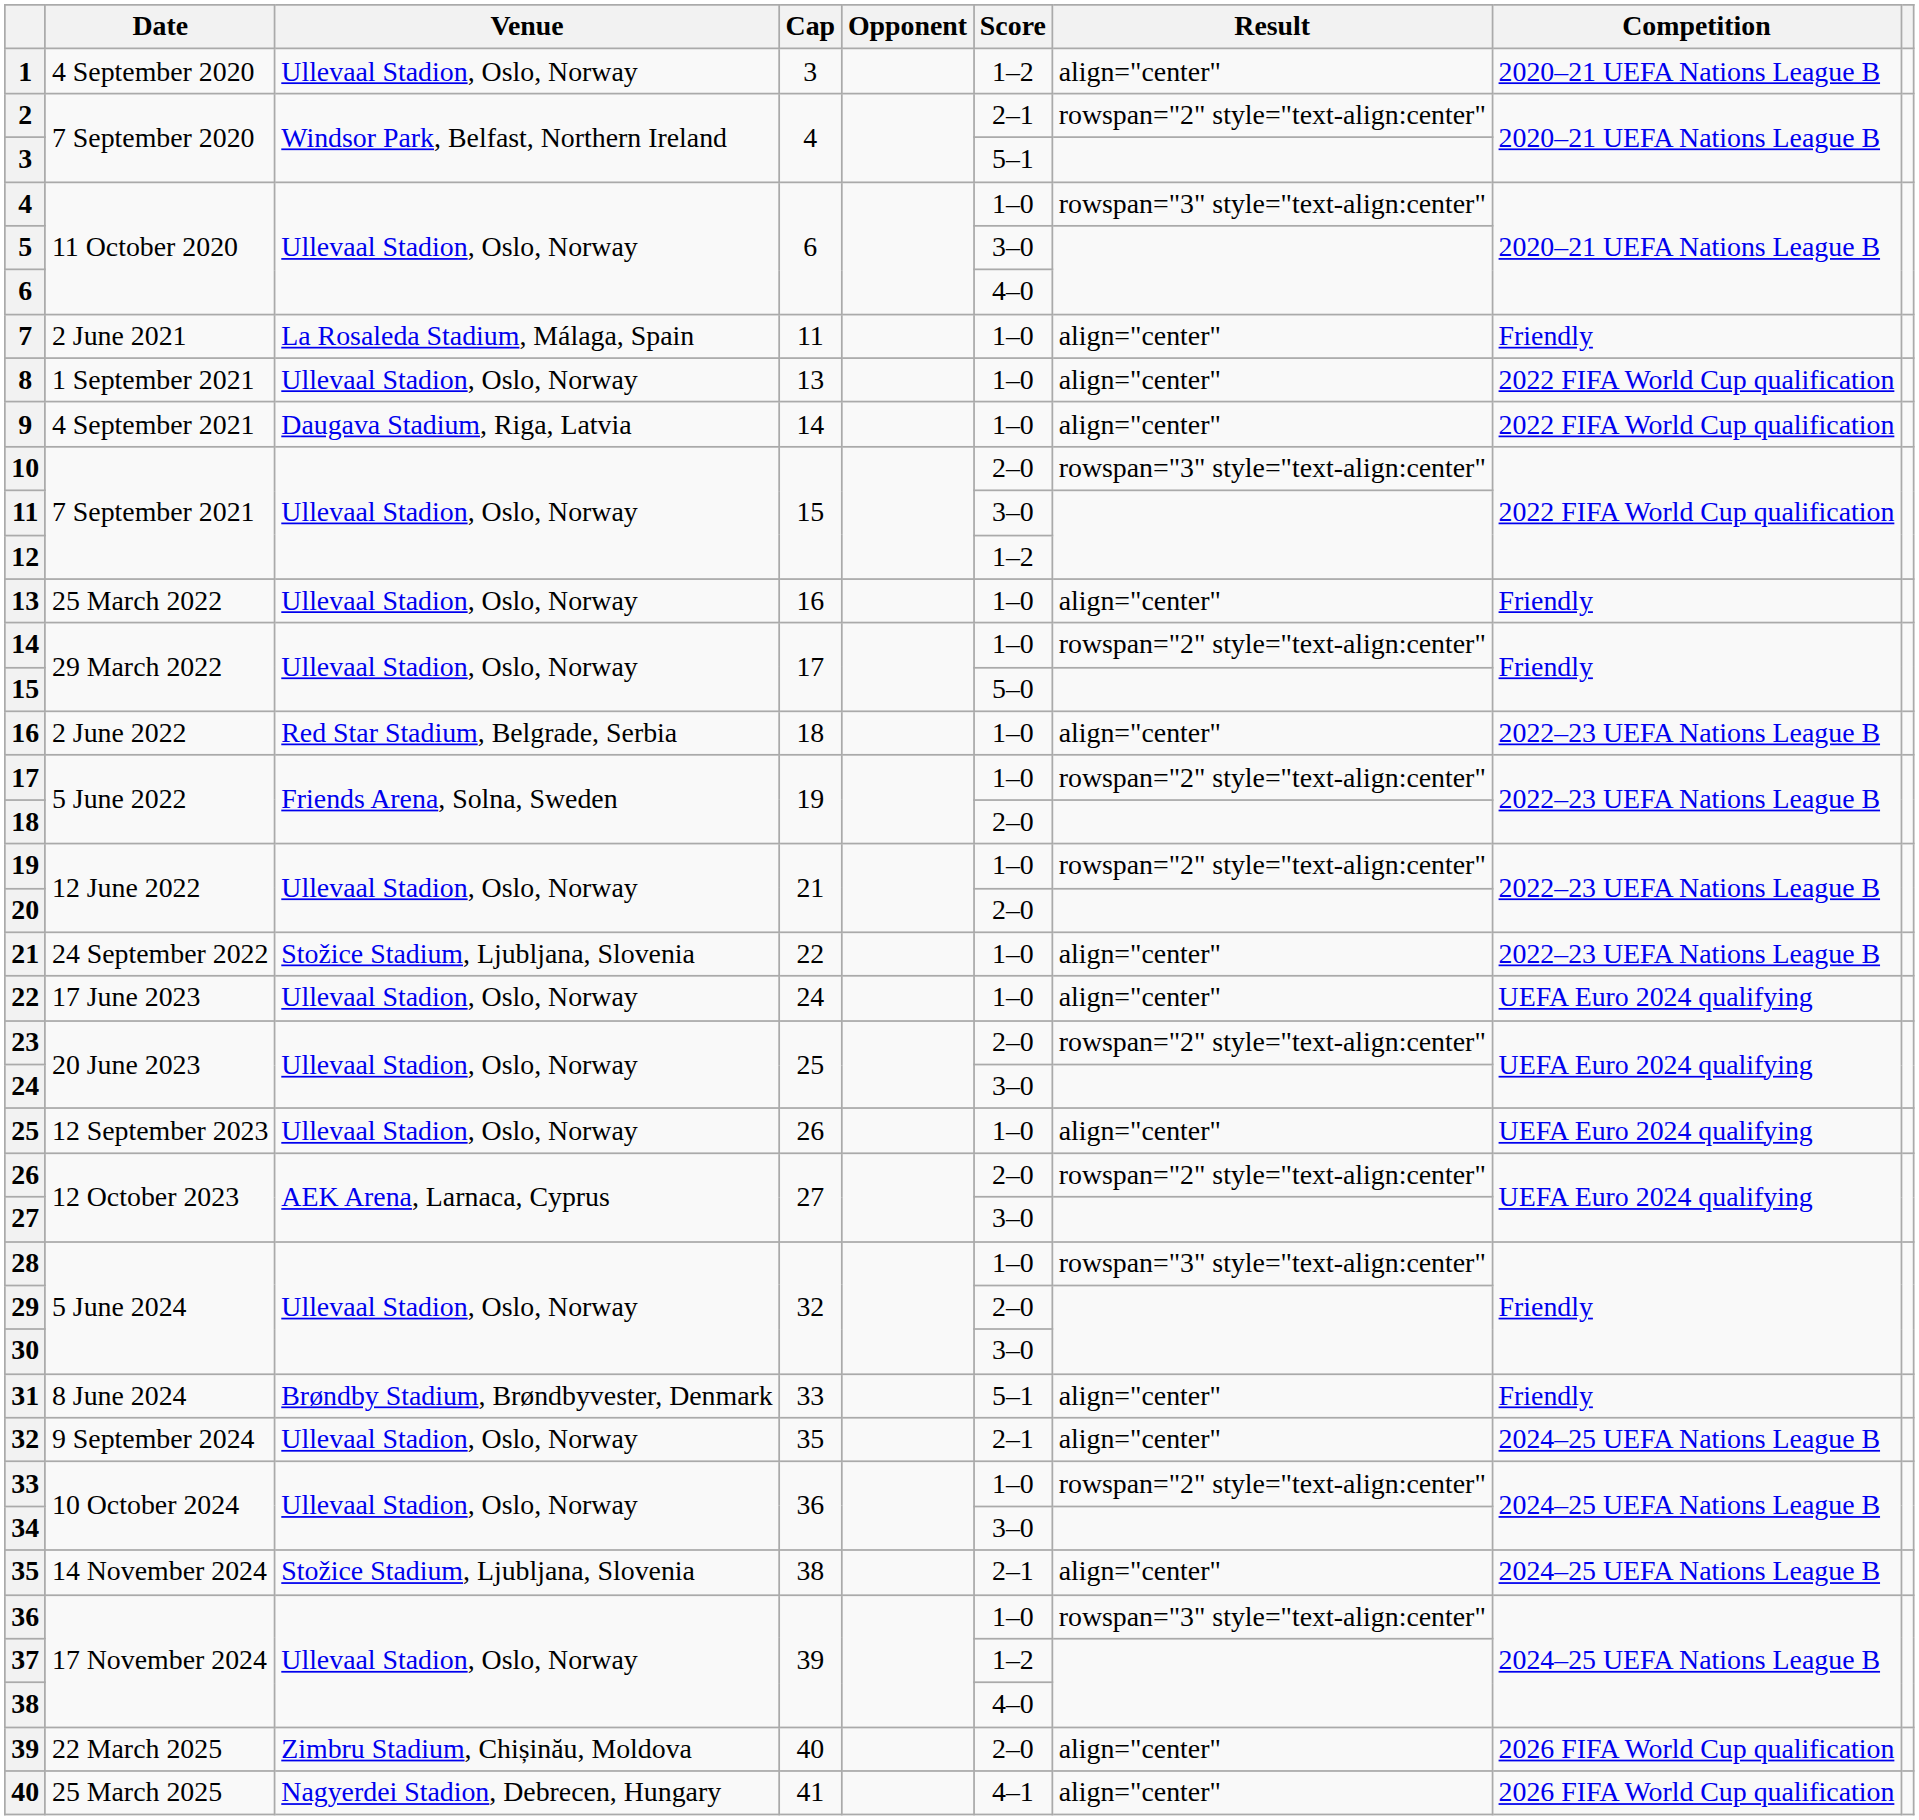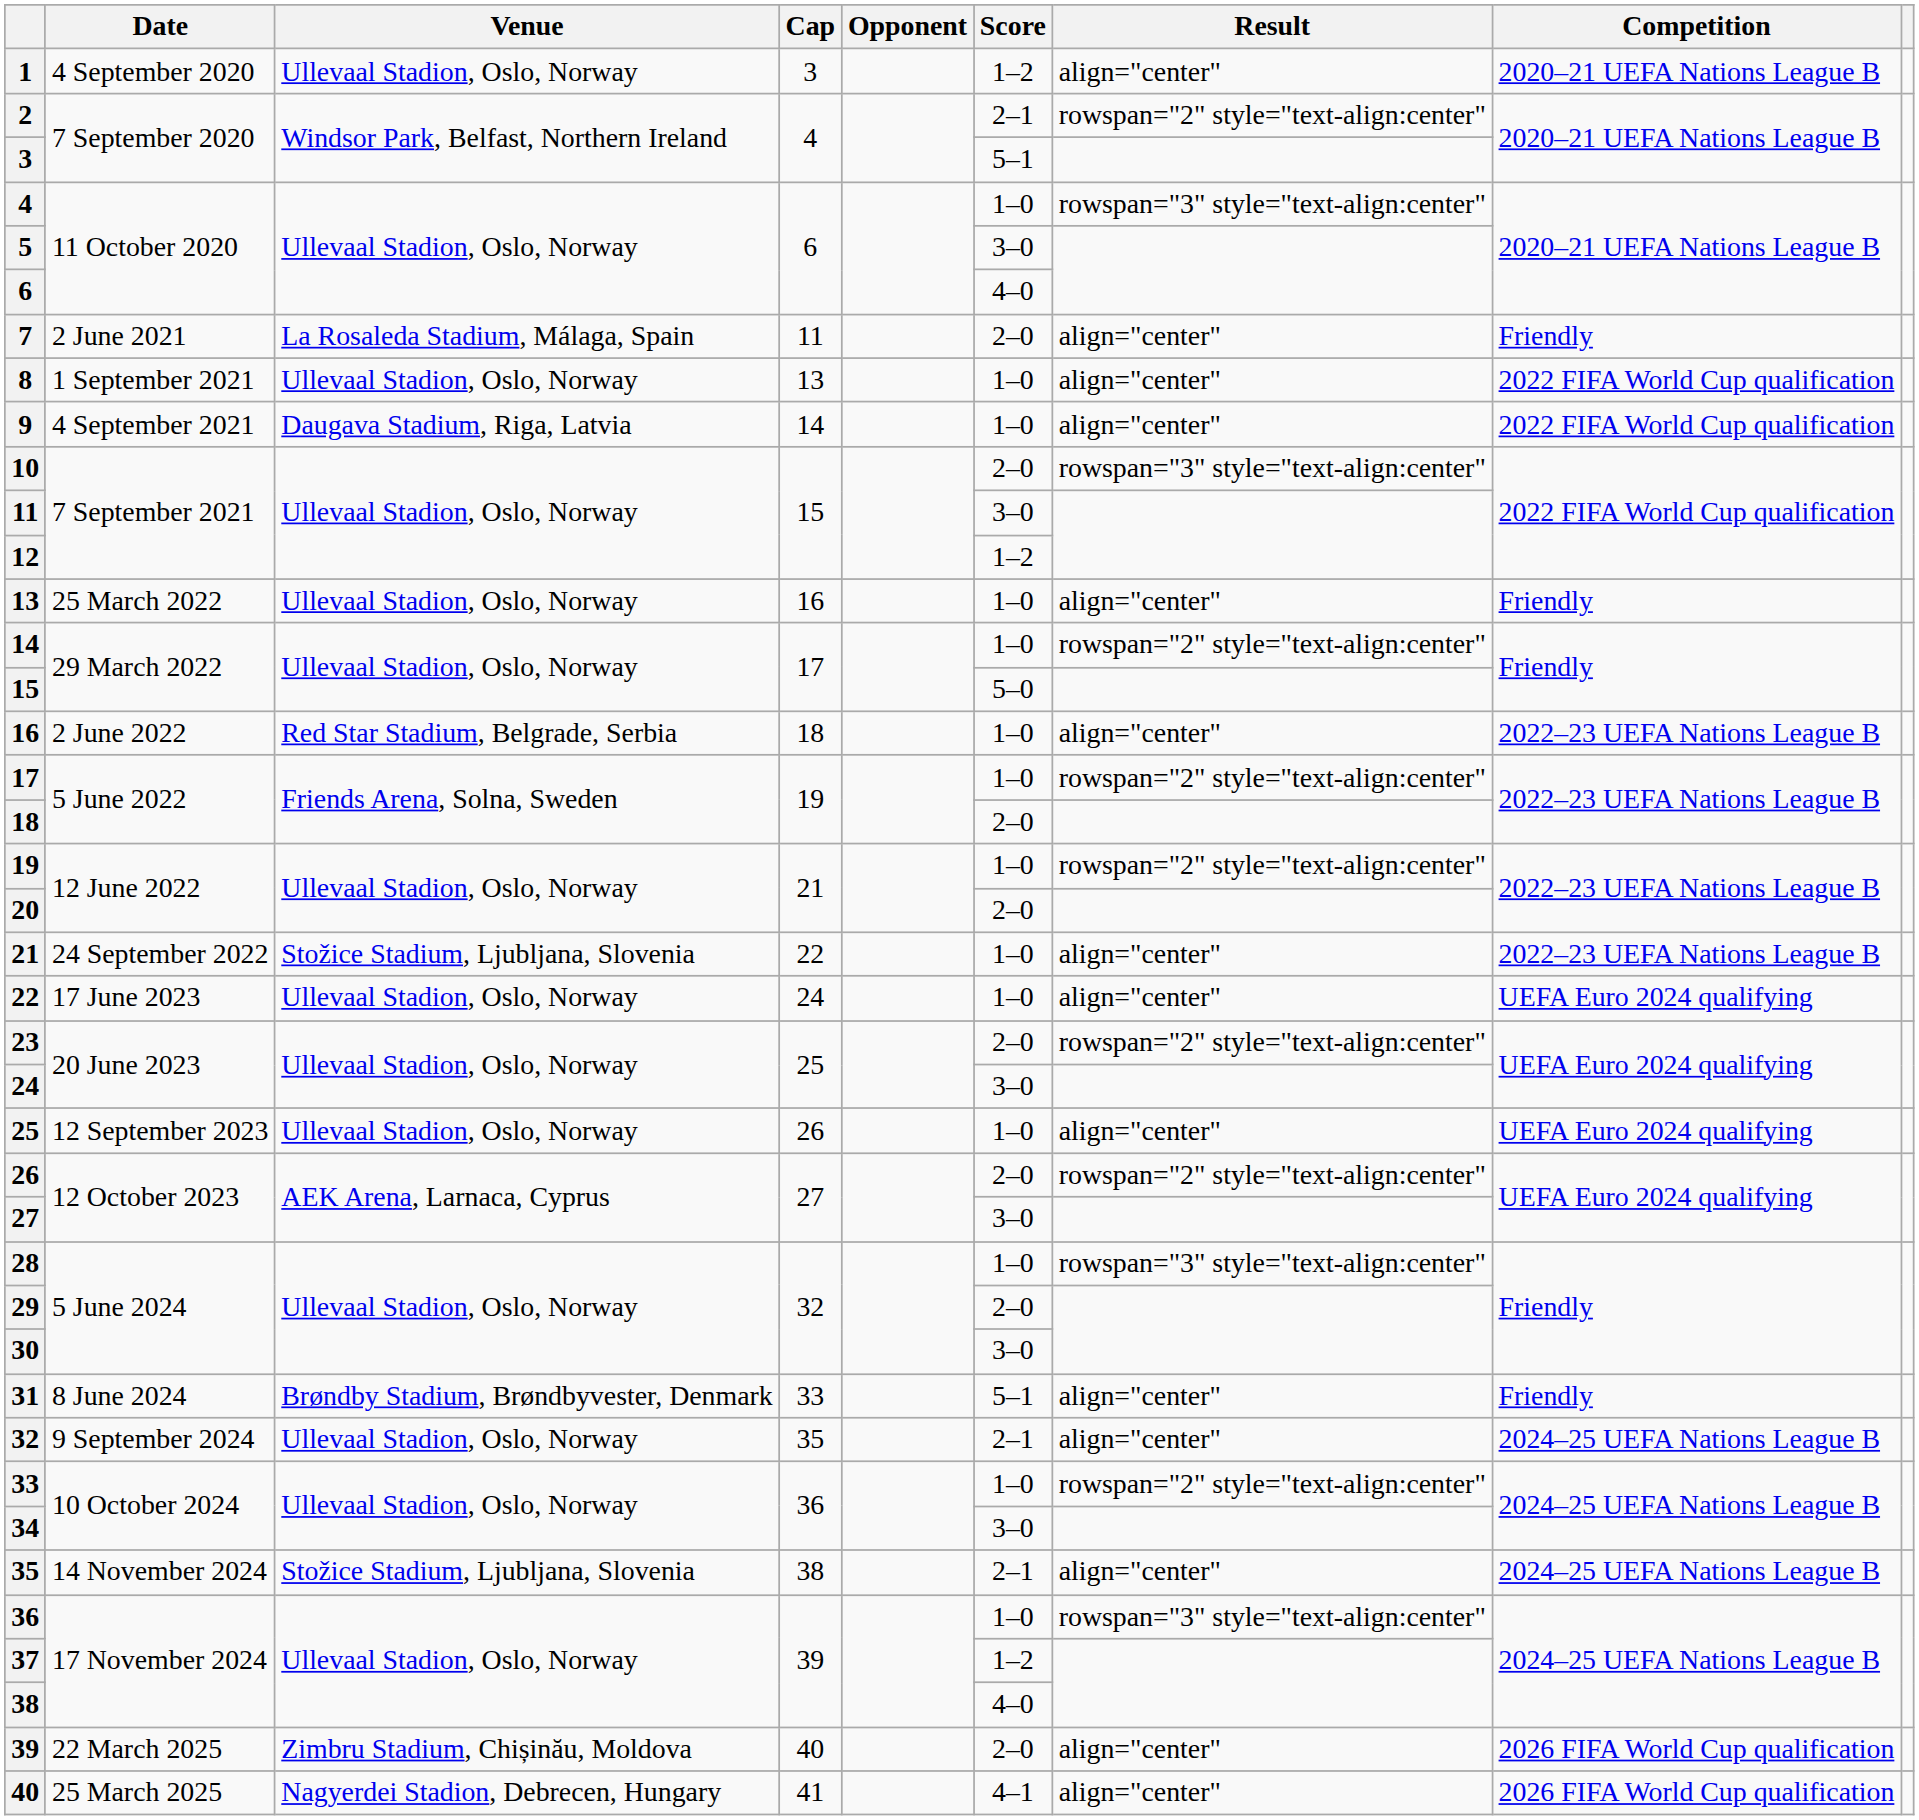(1013, 335) 1–0 -> (1013, 335) 2–0
